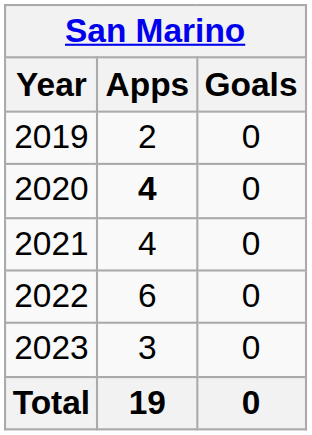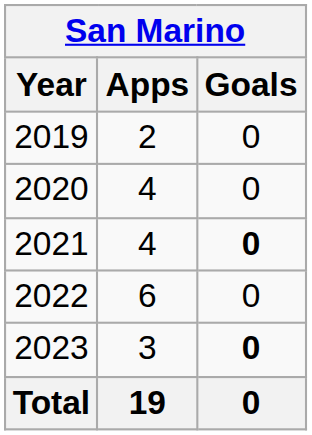(147, 190) bold -> (147, 190) normal
(251, 243) normal -> (251, 243) bold
(251, 349) normal -> (251, 349) bold
